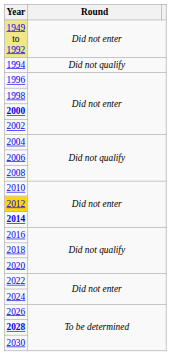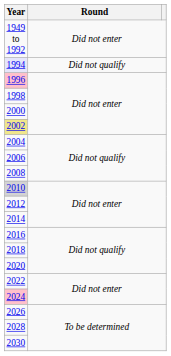(16, 39) khaki background -> (16, 39) no background
(16, 65) no background -> (16, 65) lavender background
(16, 81) no background -> (16, 81) pink background
(16, 111) bold -> (16, 111) normal
(16, 127) no background -> (16, 127) khaki background
(16, 189) no background -> (16, 189) lightgrey background
(16, 204) gold background -> (16, 204) no background
(16, 219) bold -> (16, 219) normal
(16, 297) no background -> (16, 297) pink background
(16, 328) bold -> (16, 328) normal
